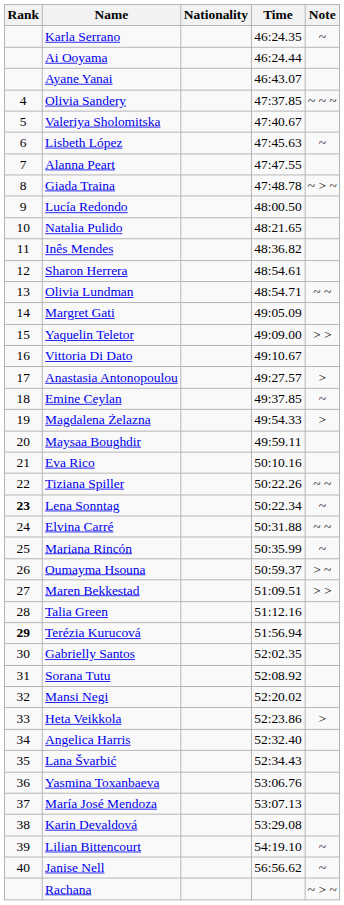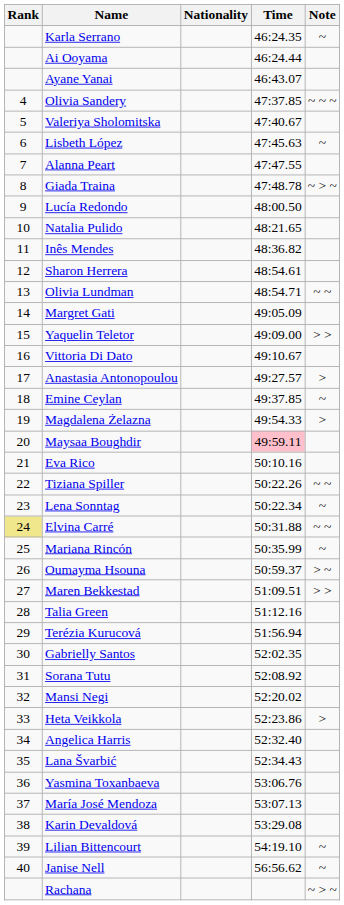(278, 441) no background -> (278, 441) pink background
(23, 505) bold -> (23, 505) normal
(23, 526) no background -> (23, 526) khaki background
(23, 633) bold -> (23, 633) normal
